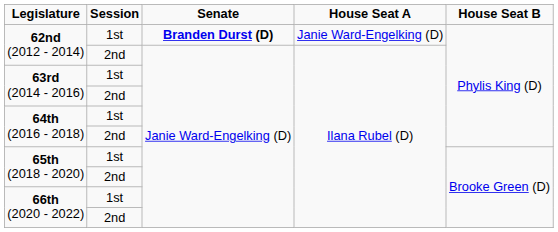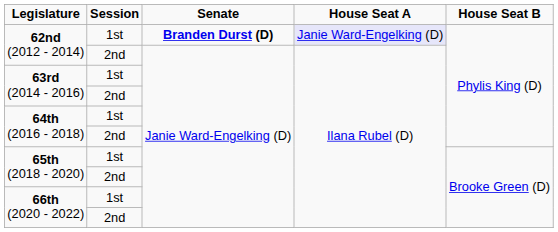(370, 34) no background -> (370, 34) lavender background
